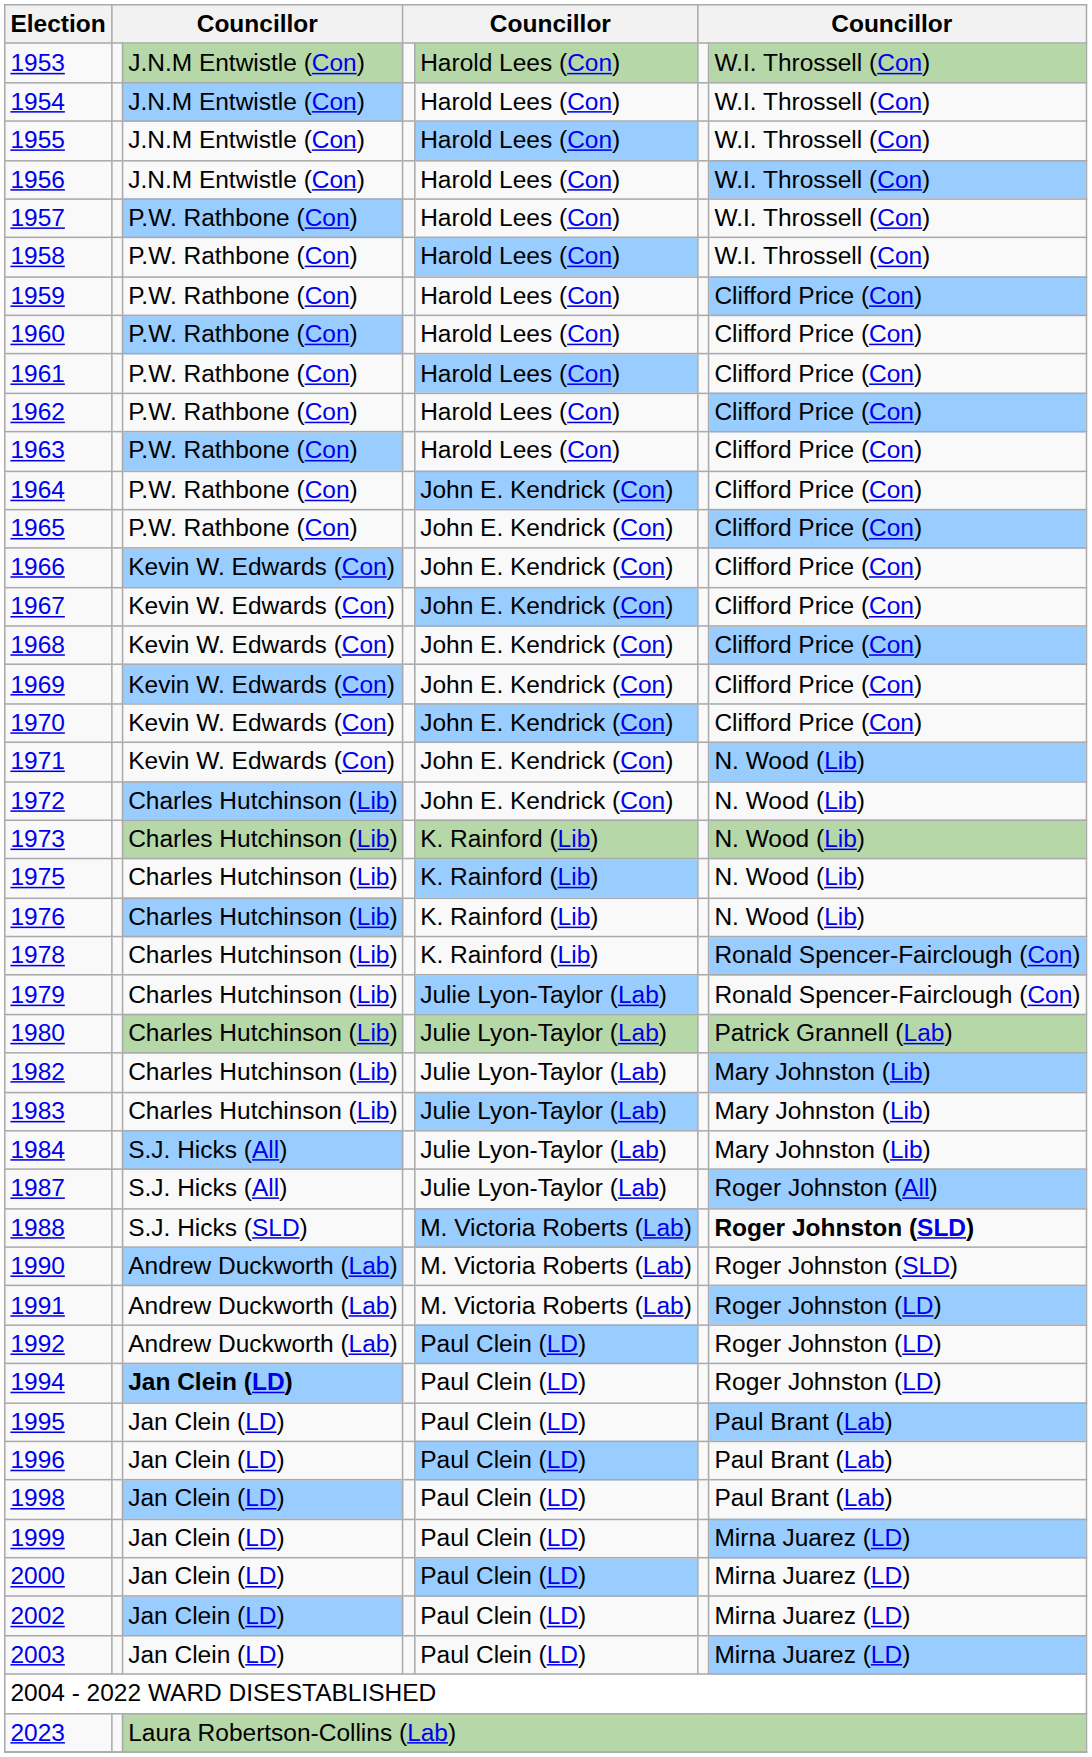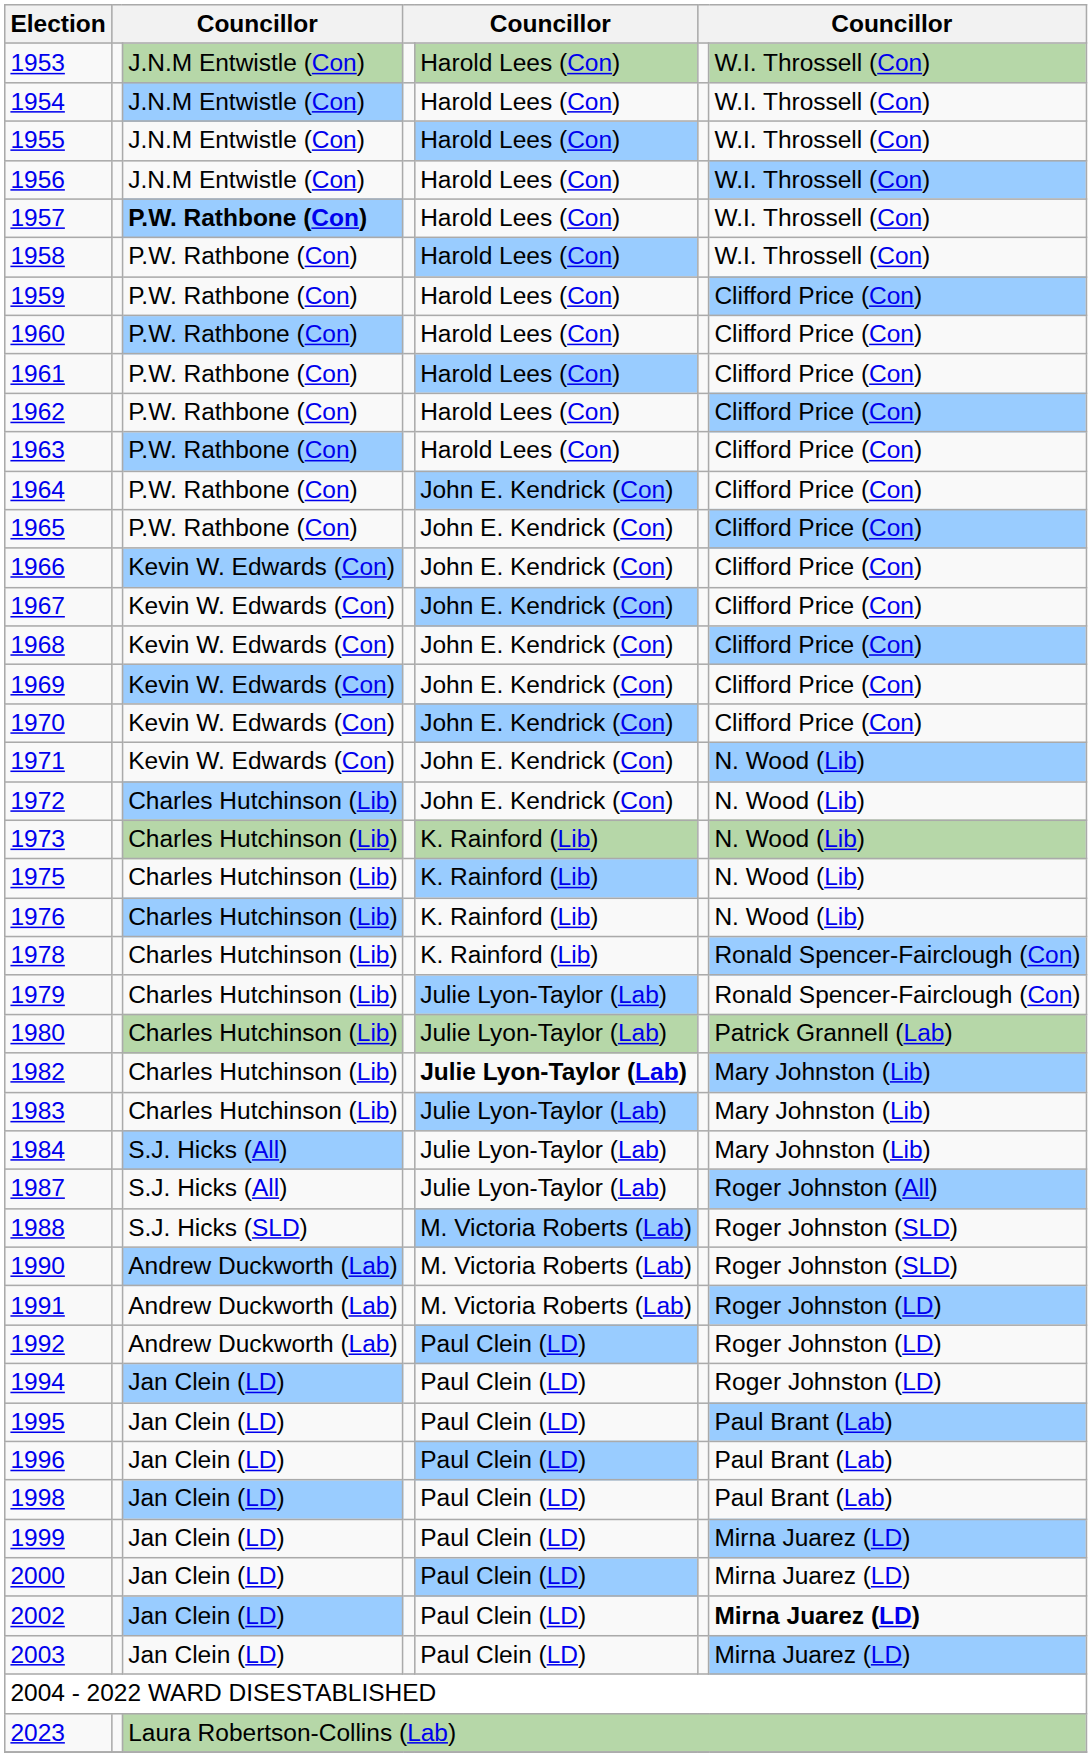(243, 218) normal -> (248, 218) bold
(544, 1072) normal -> (553, 1072) bold
(844, 1227) bold -> (836, 1227) normal
(210, 1382) bold -> (206, 1382) normal
(812, 1615) normal -> (817, 1615) bold
